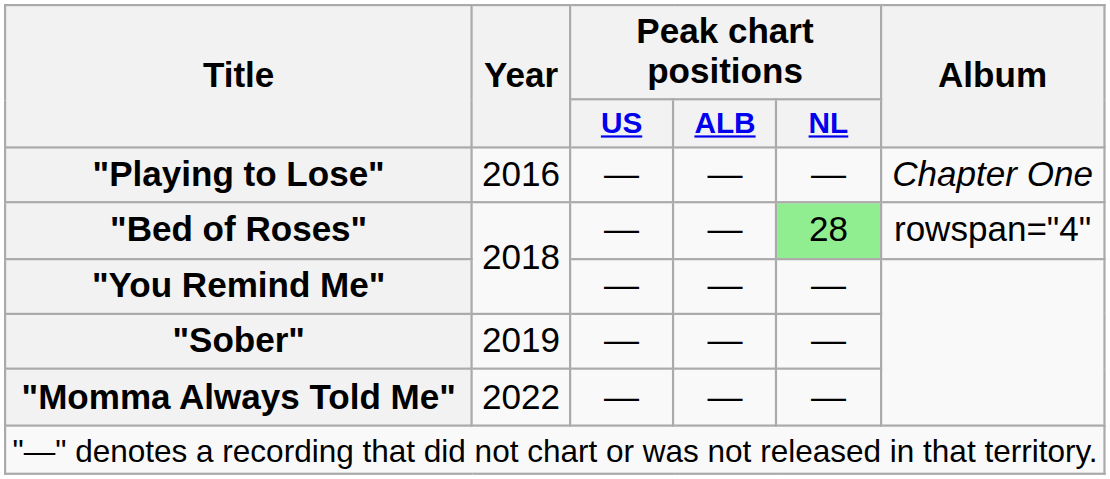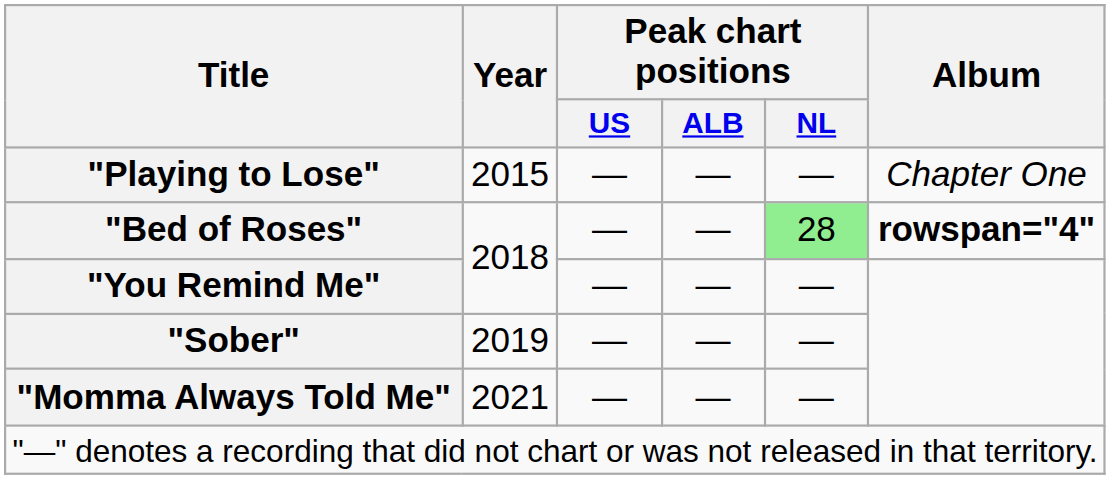(521, 174) 2016 -> (510, 174) 2015
(993, 229) normal -> (987, 229) bold
(521, 396) 2022 -> (510, 396) 2021
